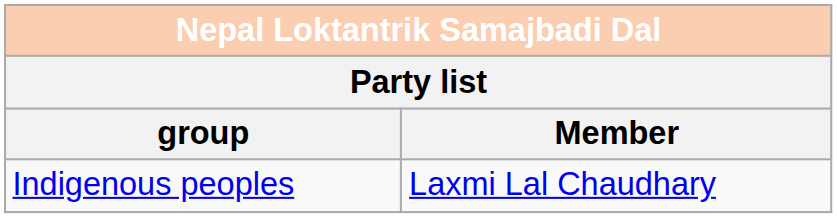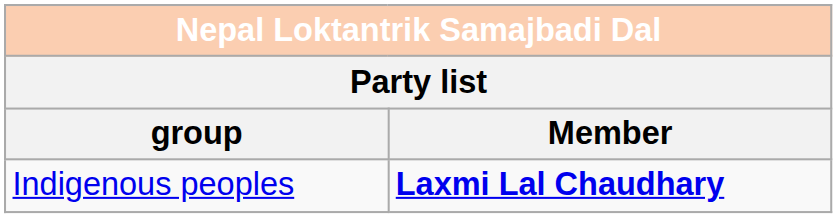(563, 184) normal -> (560, 184) bold
